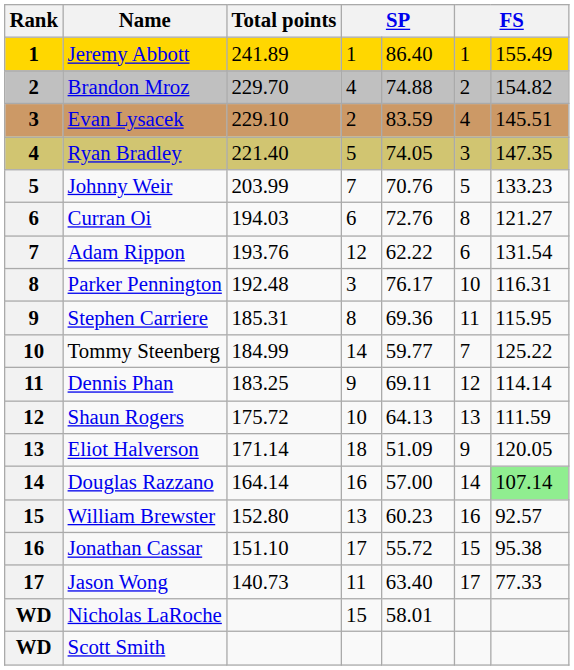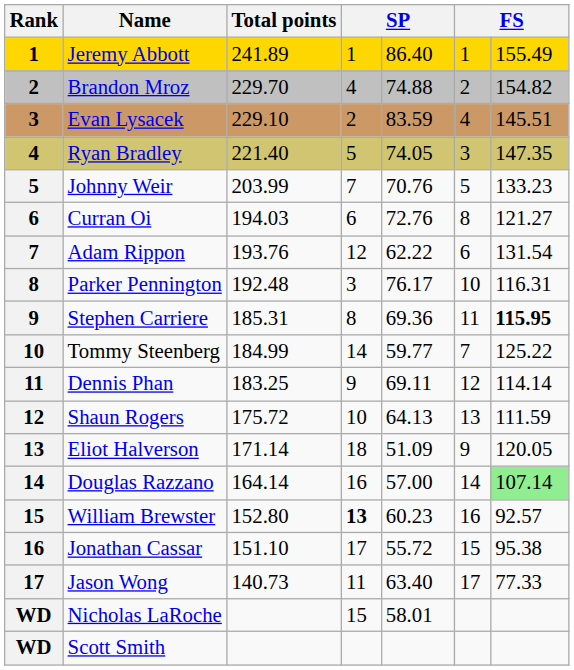(523, 317) normal -> (523, 317) bold
(356, 515) normal -> (356, 515) bold
